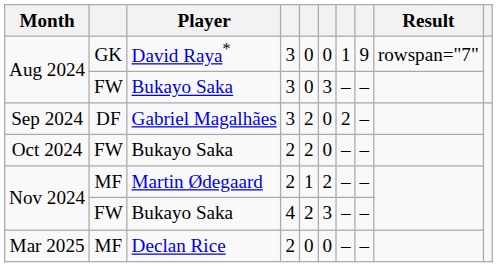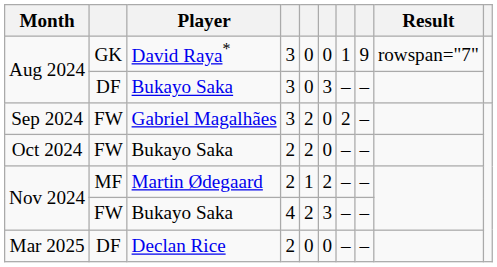(108, 87) FW -> (108, 87) DF
(108, 119) DF -> (108, 119) FW
(108, 245) MF -> (108, 245) DF
